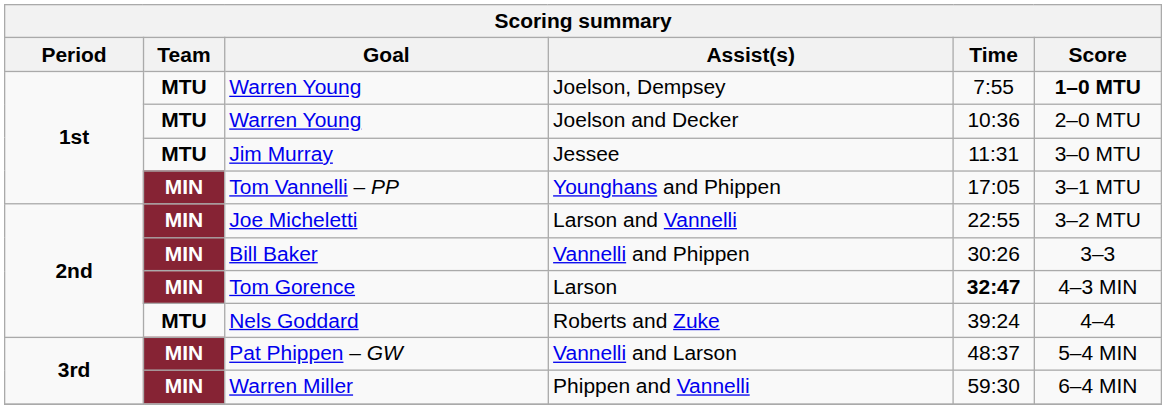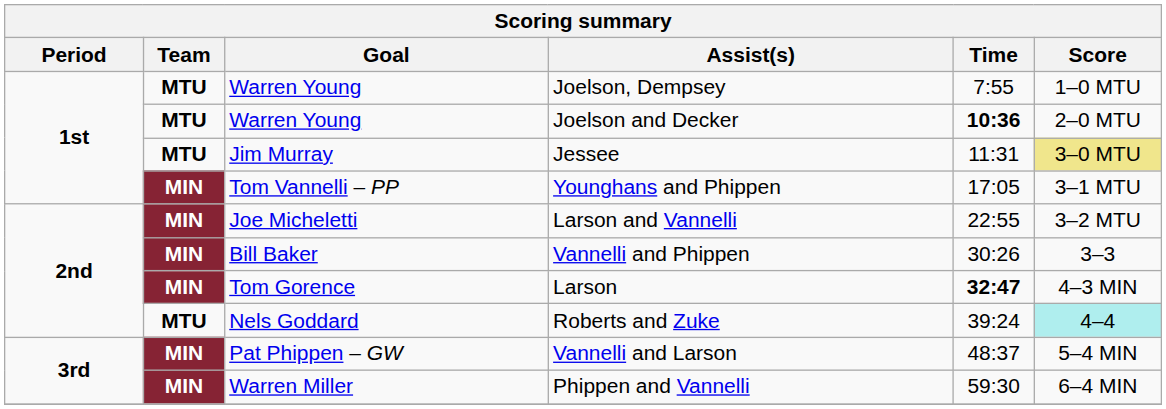(1098, 87) bold -> (1098, 87) normal
(994, 120) normal -> (994, 120) bold
(1098, 154) no background -> (1098, 154) khaki background
(1098, 320) no background -> (1098, 320) paleturquoise background
